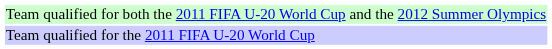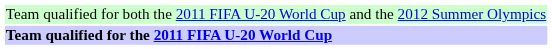(160, 35) normal -> (169, 35) bold
